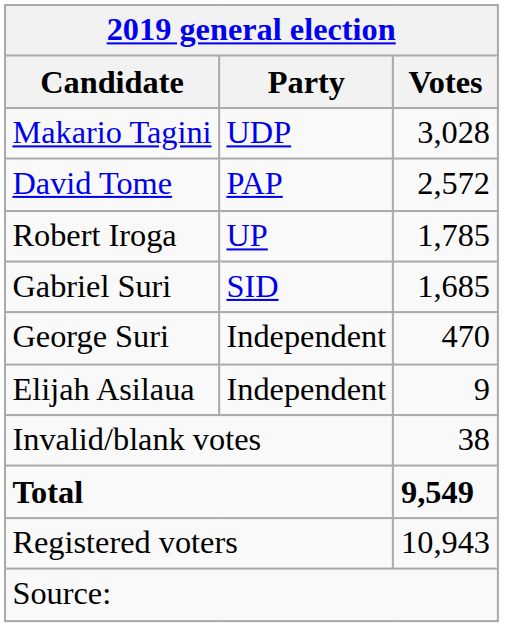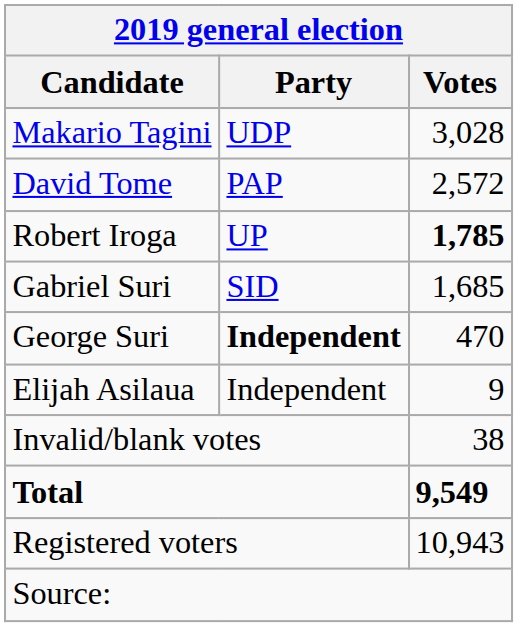(454, 235) normal -> (468, 235) bold
(306, 337) normal -> (314, 337) bold
